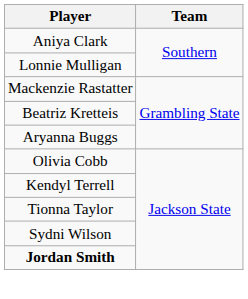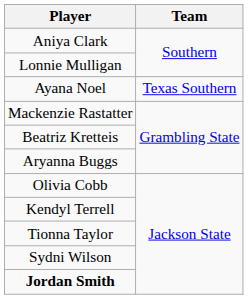+ row: (70, 88)
